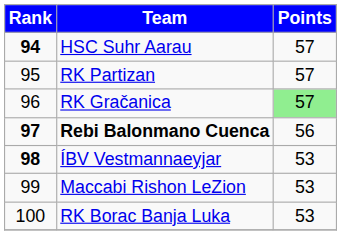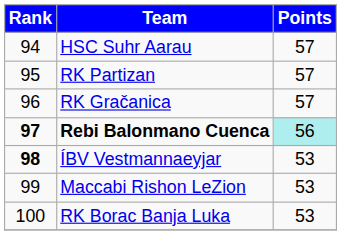(30, 46) bold -> (30, 46) normal
(305, 103) lightgreen background -> (305, 103) no background
(305, 131) no background -> (305, 131) paleturquoise background
